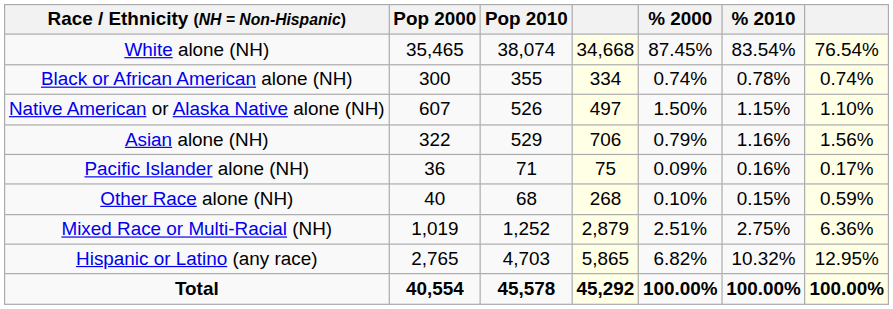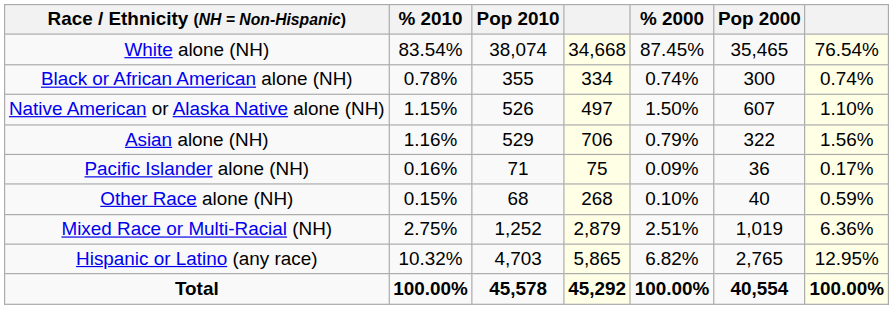columns swapped: (435, 19) <-> (764, 19)
